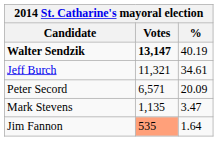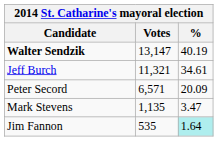(155, 51) bold -> (155, 51) normal
(147, 126) lightsalmon background -> (147, 126) no background
(191, 126) no background -> (191, 126) paleturquoise background
